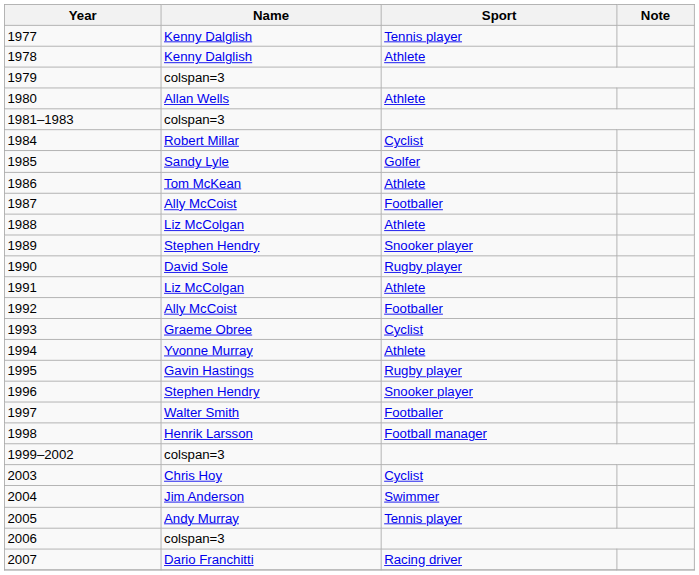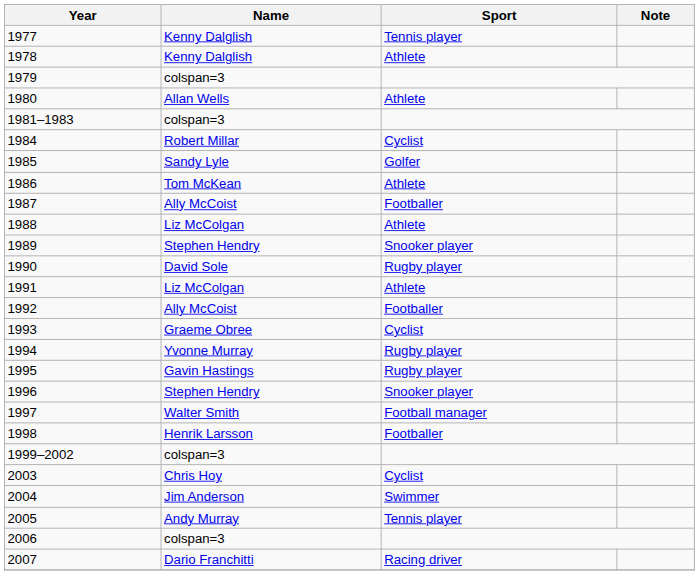(405, 350) Athlete -> (423, 350) Rugby player
(414, 413) Footballer -> (436, 413) Football manager
(436, 434) Football manager -> (414, 434) Footballer
